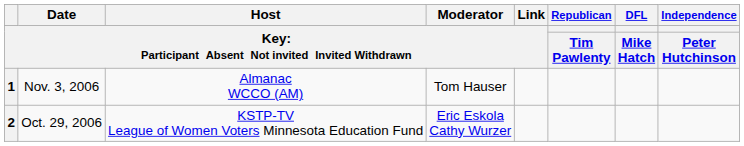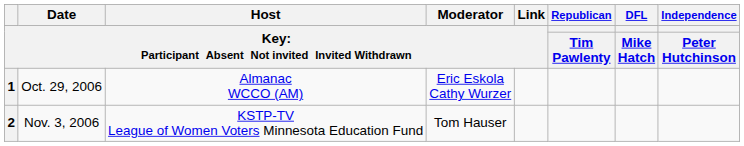(62, 86) Nov. 3, 2006 -> (62, 86) Oct. 29, 2006
(470, 86) Tom Hauser -> (470, 86) Eric Eskola Cathy Wurzer
(62, 123) Oct. 29, 2006 -> (62, 123) Nov. 3, 2006
(470, 123) Eric Eskola Cathy Wurzer -> (470, 123) Tom Hauser
